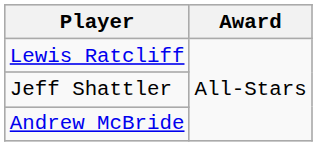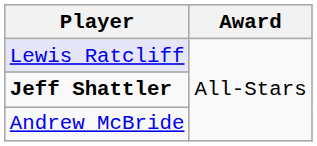(97, 56) no background -> (97, 56) lavender background
(91, 90) normal -> (91, 90) bold
